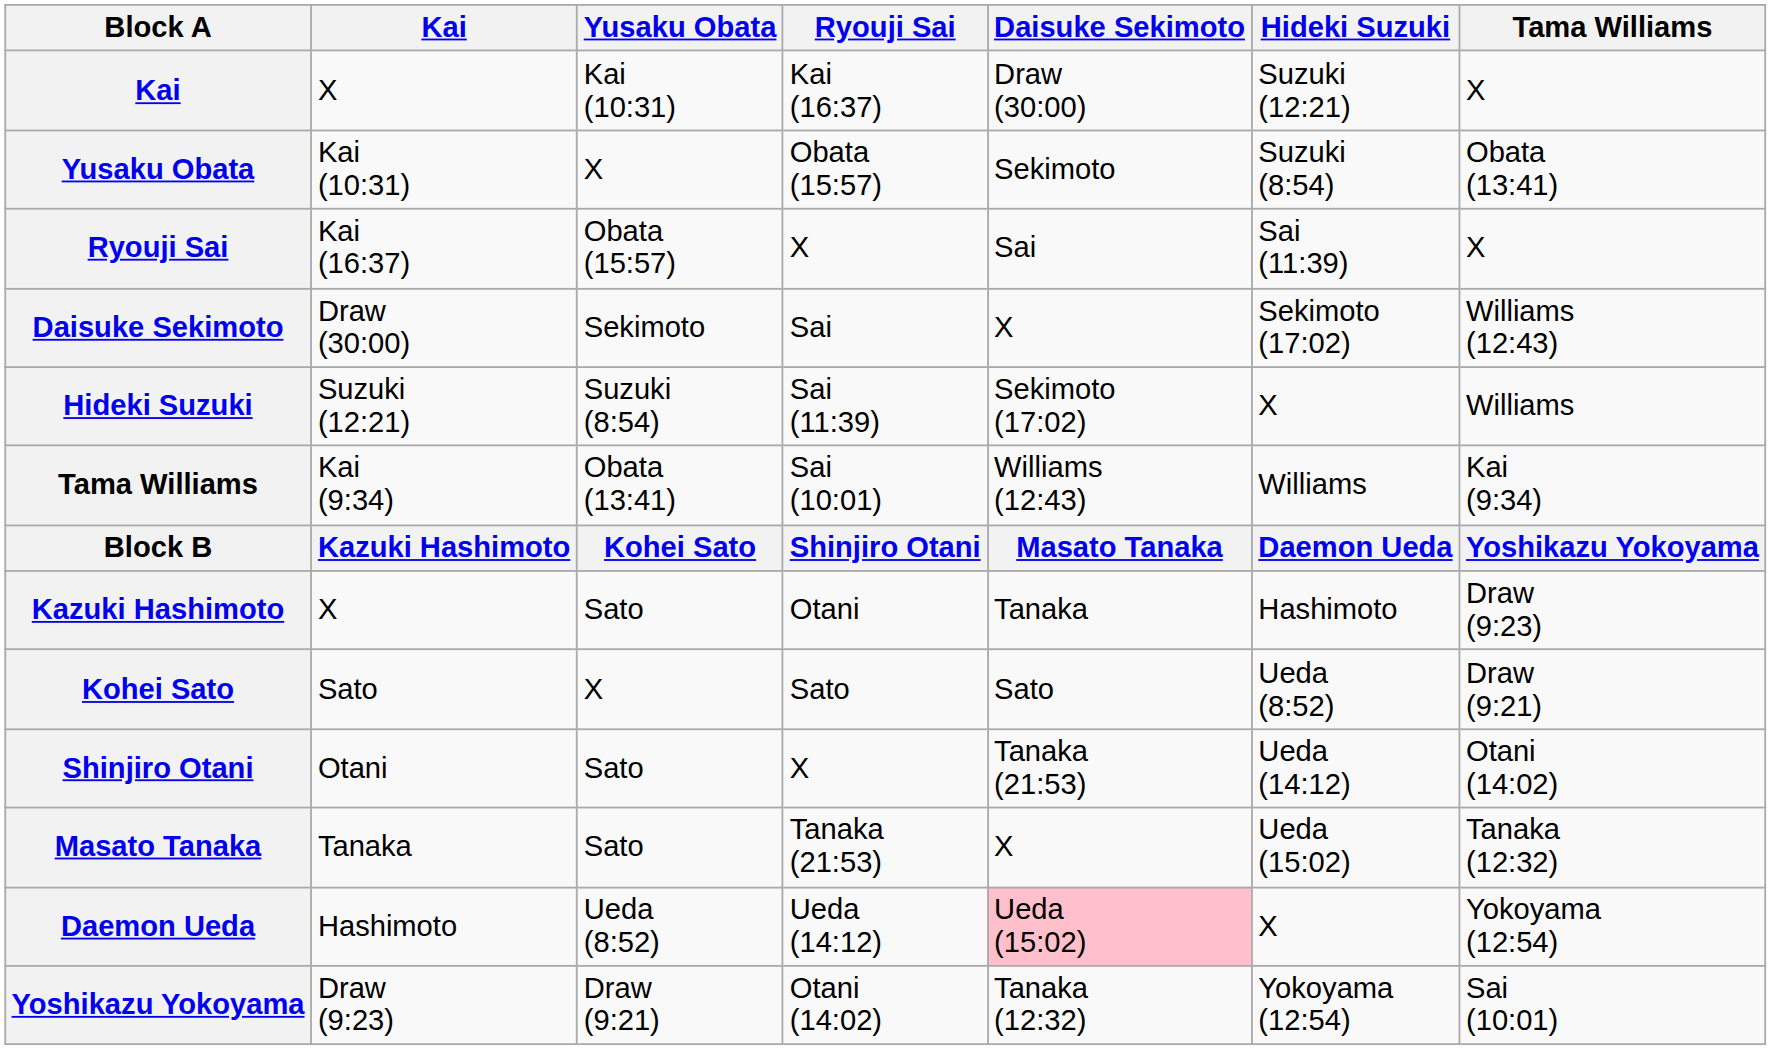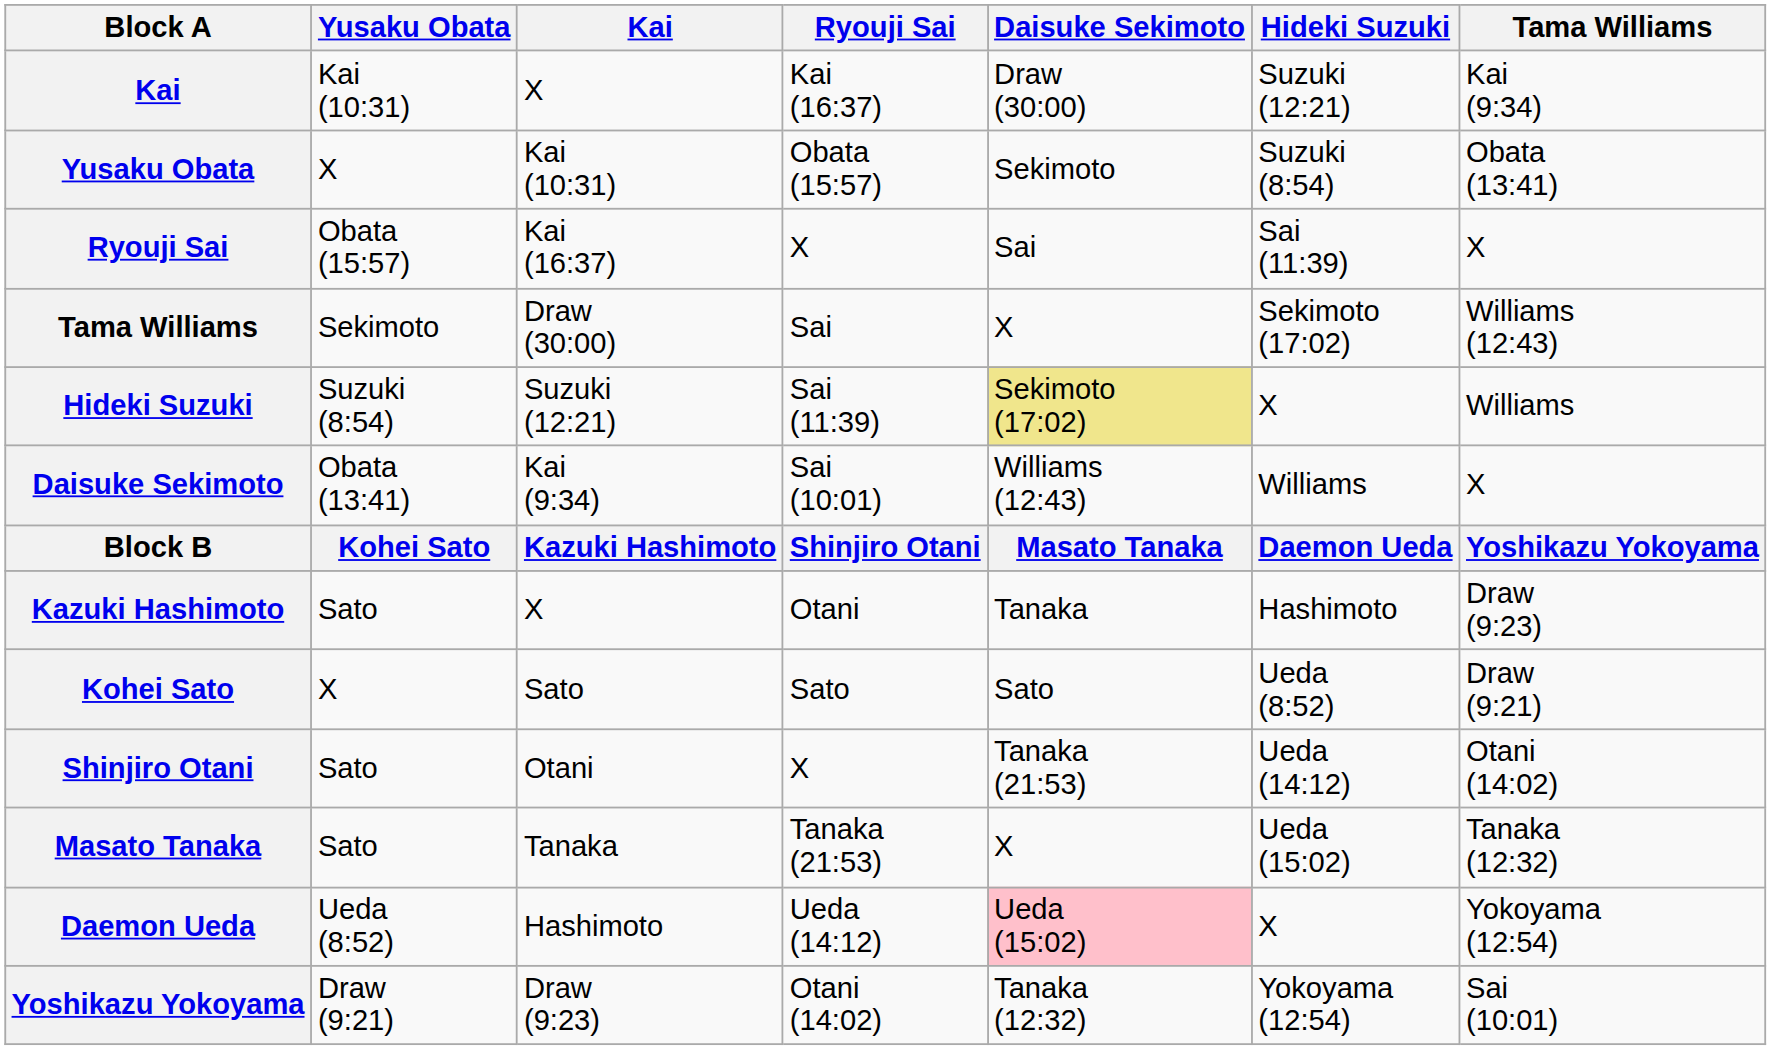columns swapped: (444, 27) <-> (680, 27)
(1476, 90) X -> (1504, 90) Kai (9:34)
(158, 326) Daisuke Sekimoto -> (158, 326) Tama Williams
(1055, 405) no background -> (1055, 405) khaki background
(158, 484) Tama Williams -> (158, 484) Daisuke Sekimoto
(1504, 484) Kai (9:34) -> (1476, 484) X
